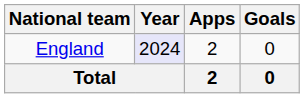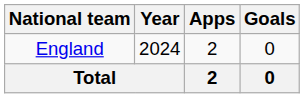(160, 48) lavender background -> (160, 48) no background
